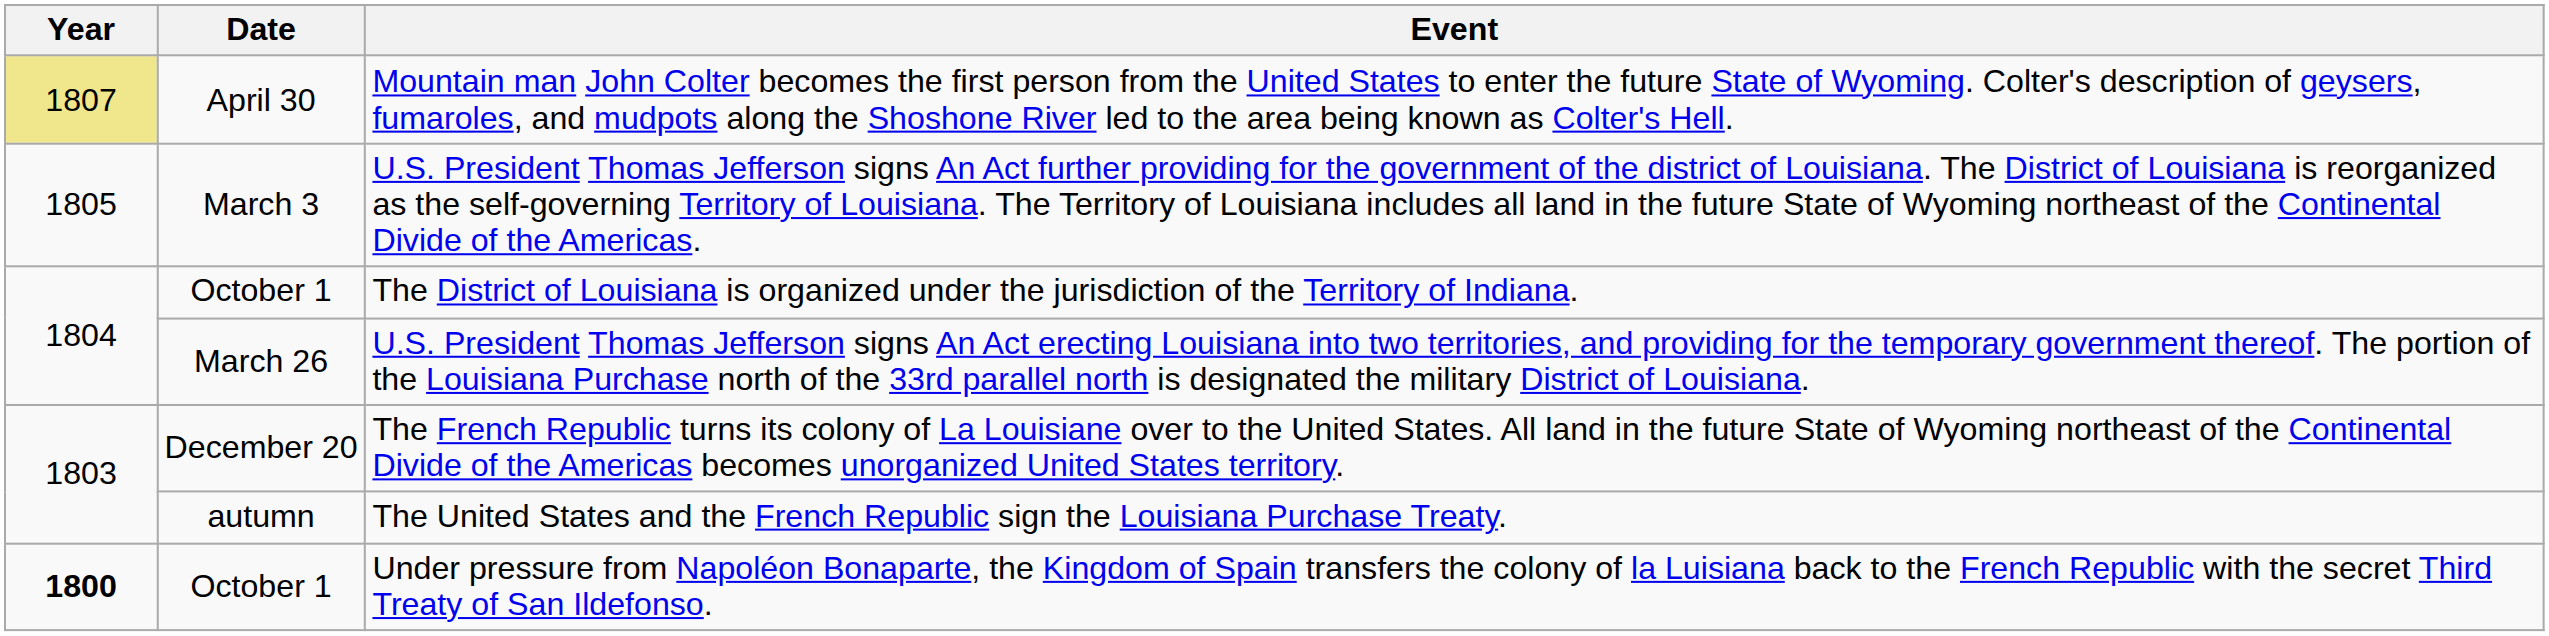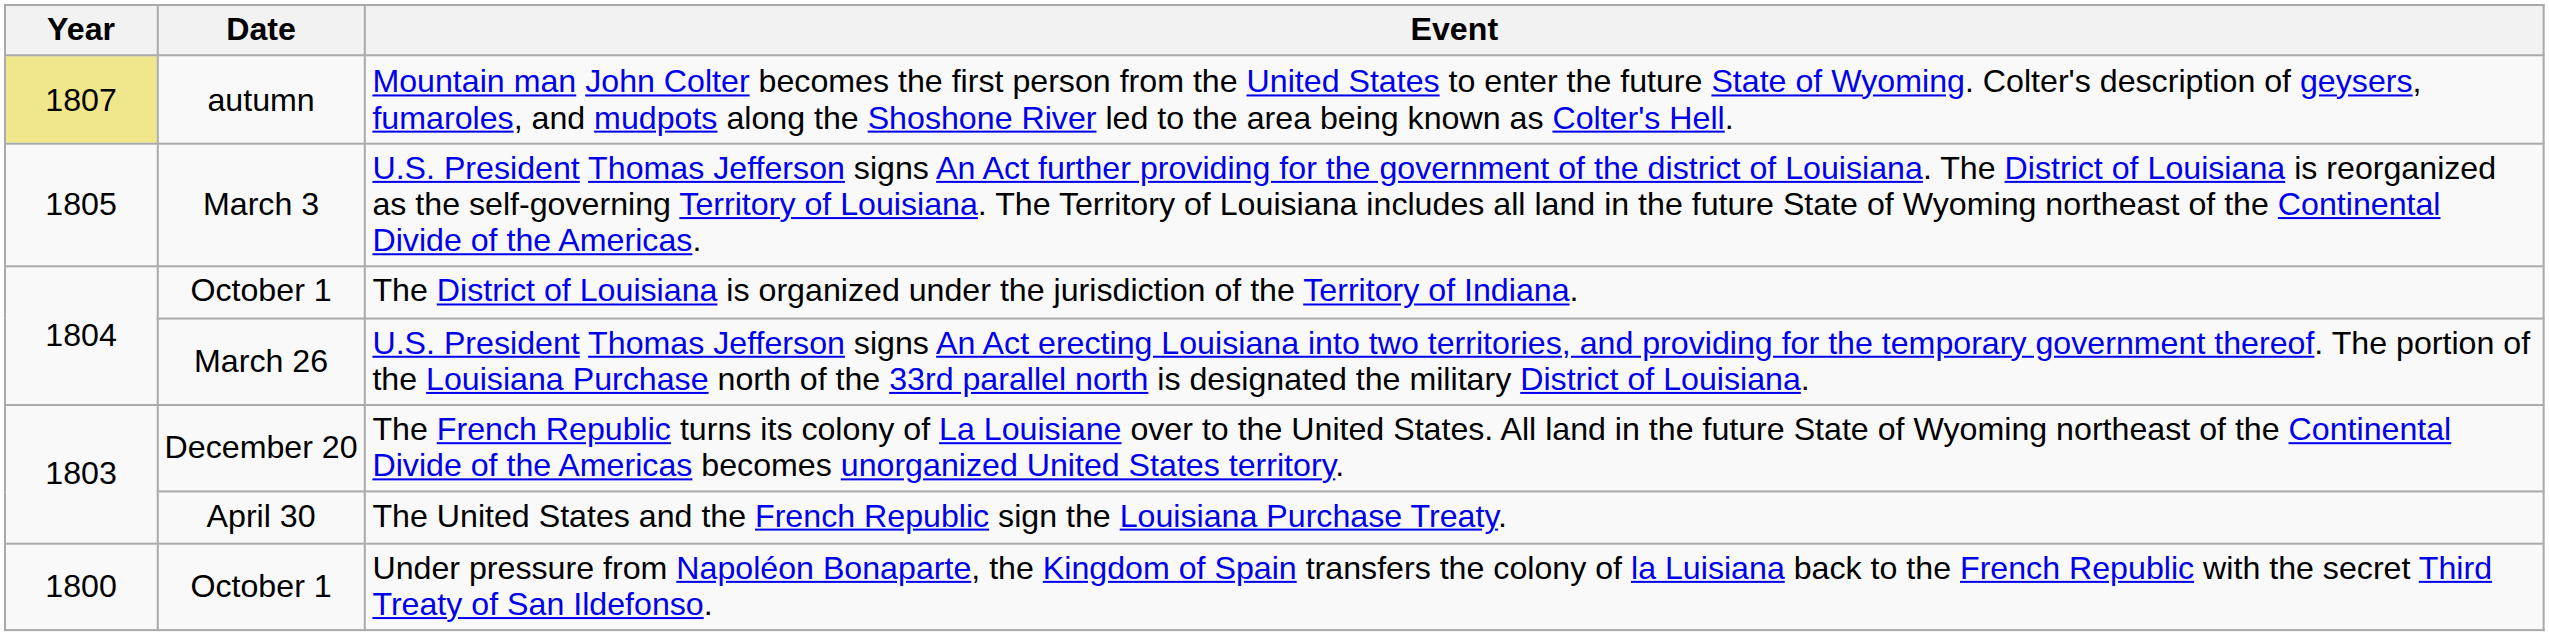(261, 99) April 30 -> (261, 99) autumn
(261, 516) autumn -> (261, 516) April 30
(81, 586) bold -> (81, 586) normal
